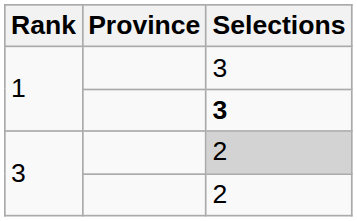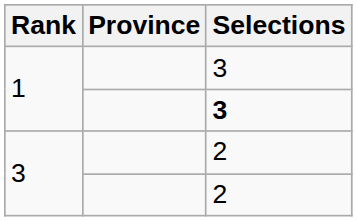(220, 151) lightgrey background -> (220, 151) no background
